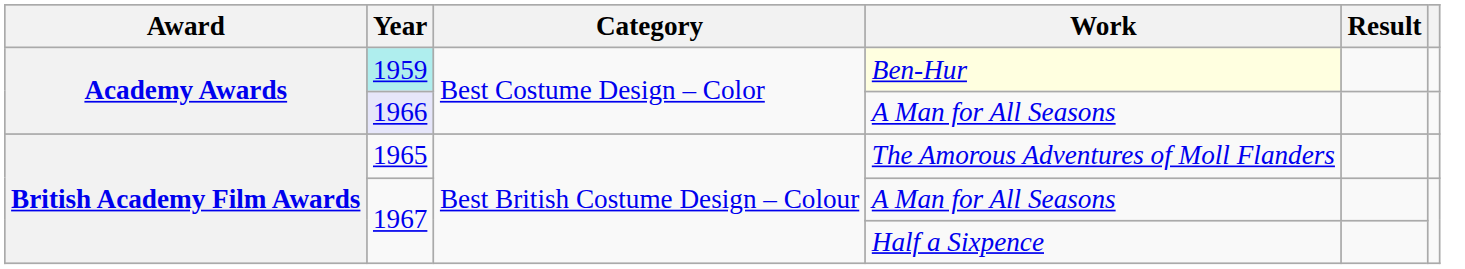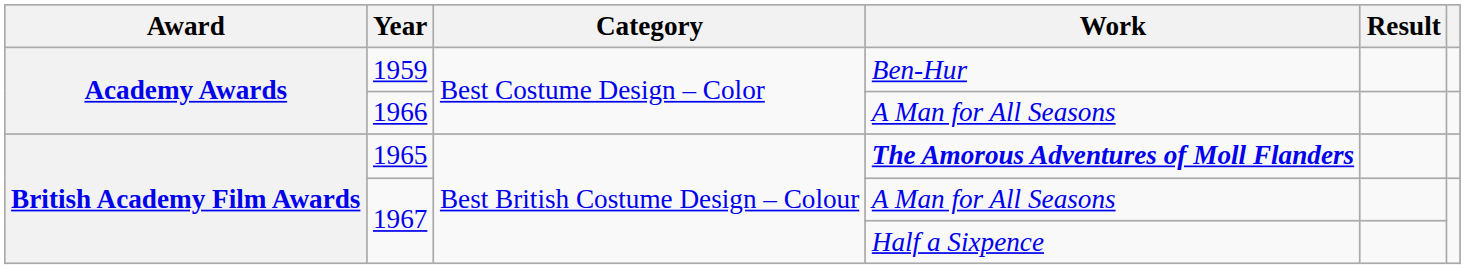(400, 69) paleturquoise background -> (400, 69) no background
(919, 69) lightyellow background -> (919, 69) no background
(400, 112) lavender background -> (400, 112) no background
(1103, 155) normal -> (1113, 155) bold
